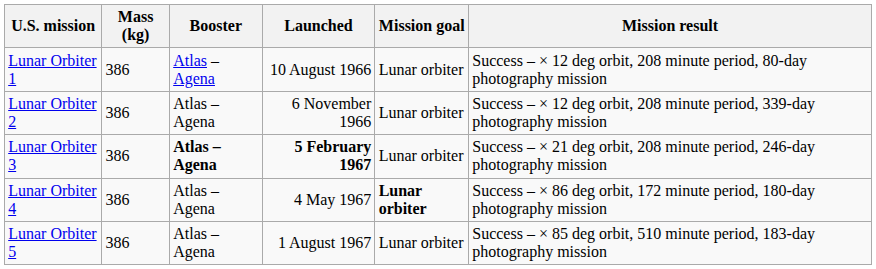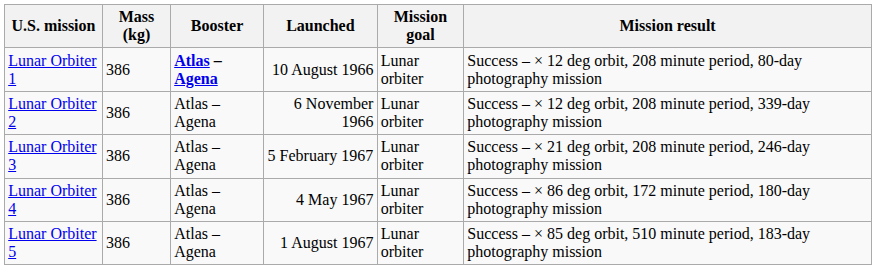(196, 69) normal -> (198, 69) bold
(197, 156) bold -> (197, 156) normal
(333, 156) bold -> (320, 156) normal
(403, 199) bold -> (402, 199) normal
